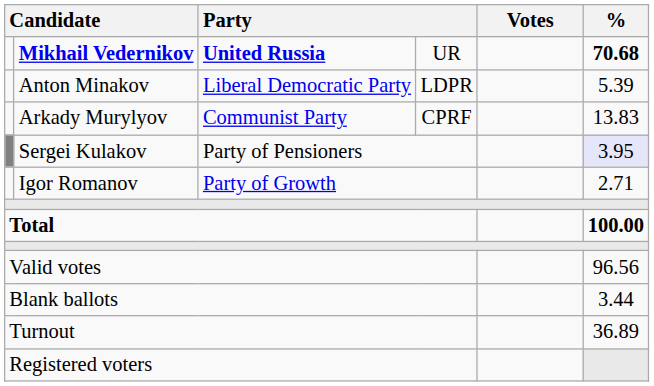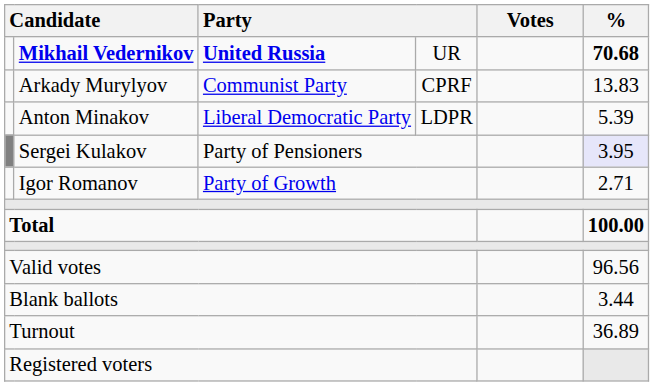rows swapped: (93, 118) <-> (84, 85)
